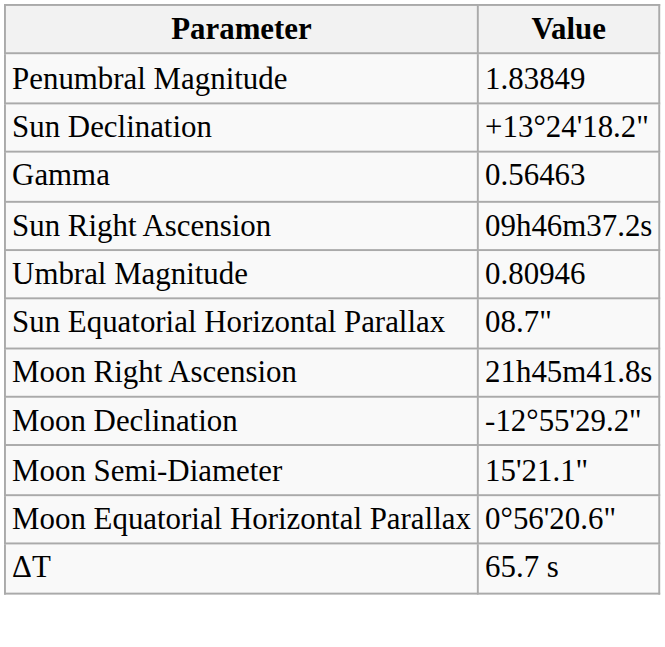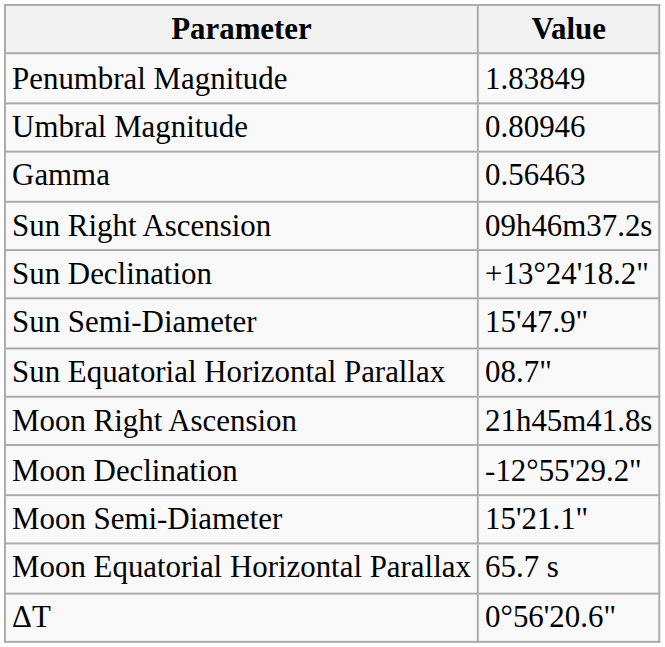rows swapped: (130, 273) <-> (112, 126)
+ row: (134, 322)
(551, 518) 0°56'20.6" -> (522, 567) 65.7 s
(522, 567) 65.7 s -> (551, 616) 0°56'20.6"
